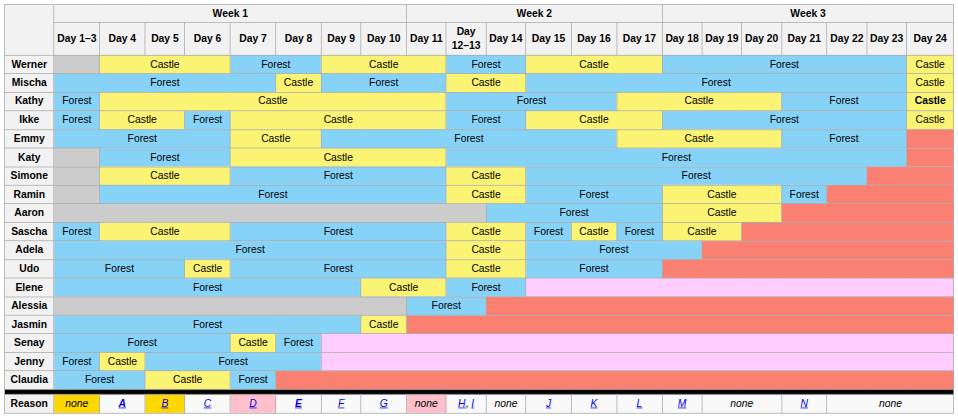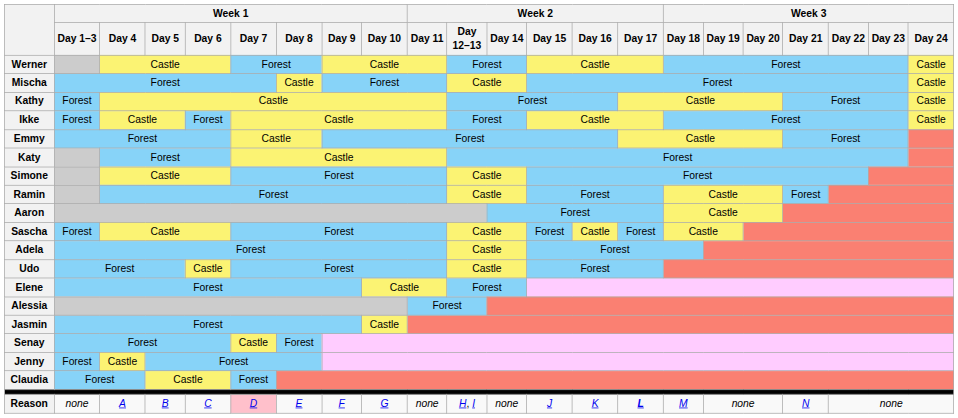(930, 101) bold -> (931, 101) normal
(77, 403) gold background -> (77, 403) no background
(122, 403) bold -> (123, 403) normal
(165, 403) gold background -> (165, 403) no background
(299, 403) bold -> (299, 403) normal
(426, 403) pink background -> (427, 403) no background
(639, 403) normal -> (641, 403) bold
